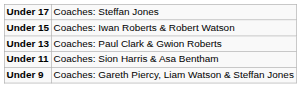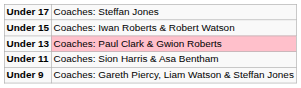(138, 43) no background -> (138, 43) pink background
